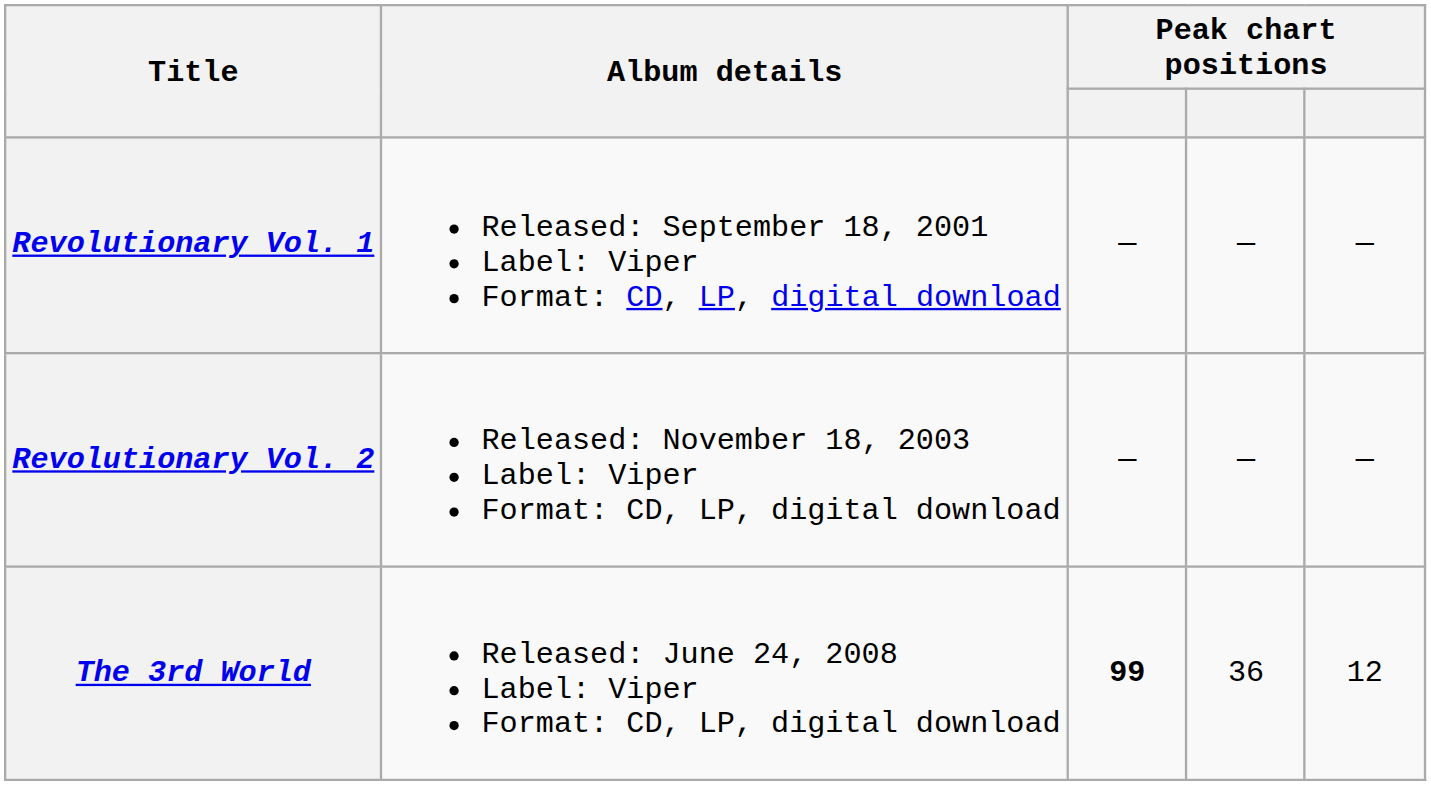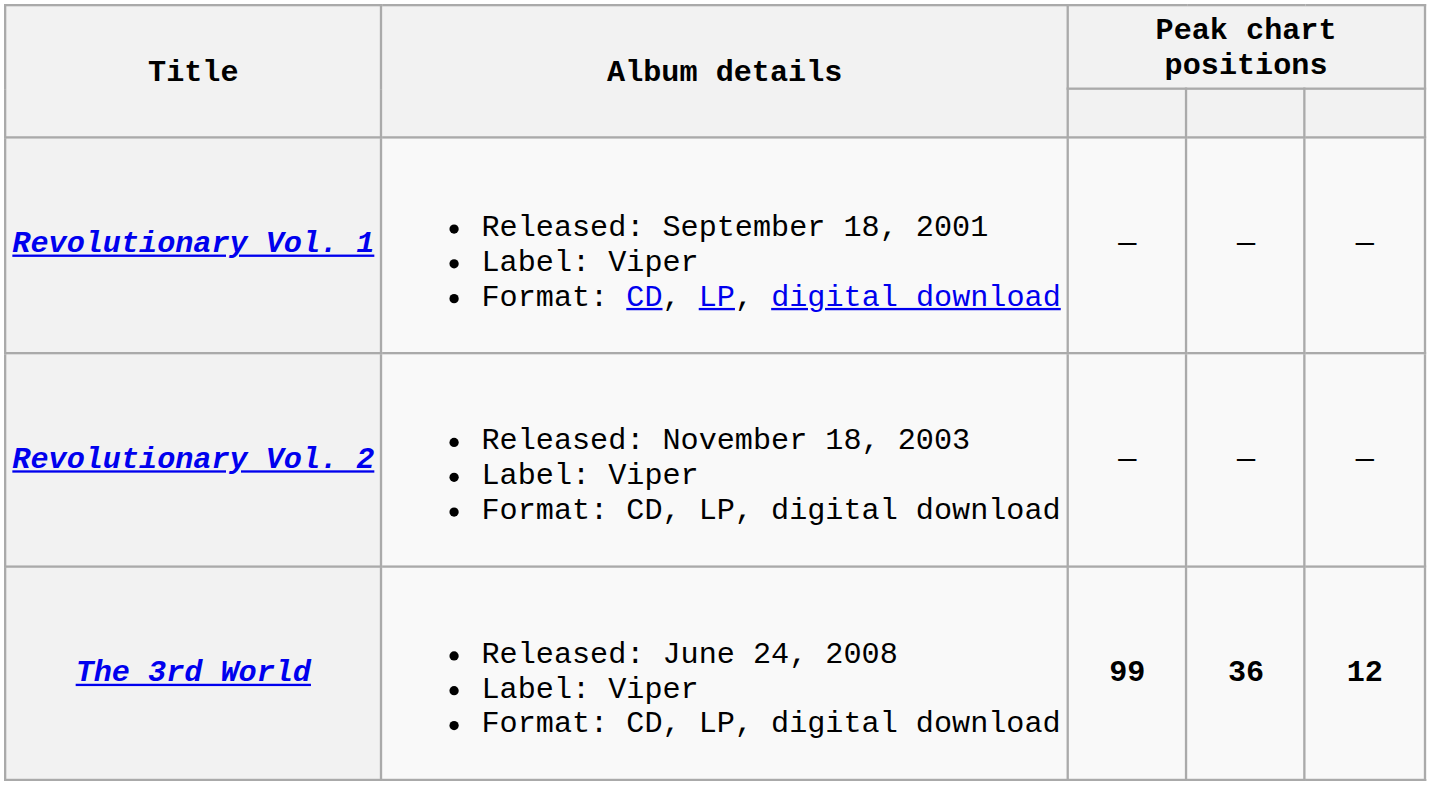(1246, 673) normal -> (1246, 673) bold
(1365, 673) normal -> (1365, 673) bold
